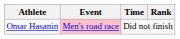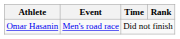(91, 26) pink background -> (91, 26) no background
